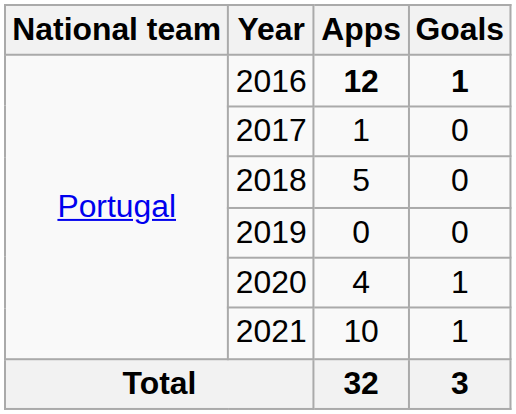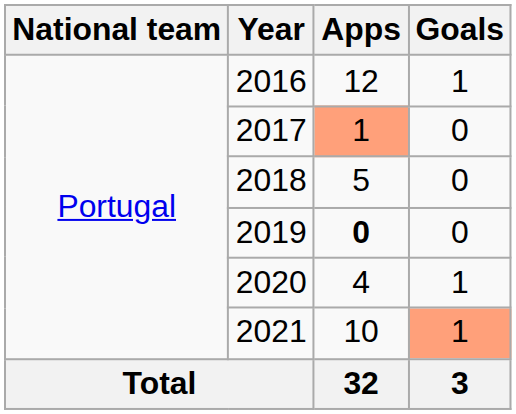(361, 80) bold -> (361, 80) normal
(460, 80) bold -> (460, 80) normal
(361, 130) no background -> (361, 130) lightsalmon background
(361, 231) normal -> (361, 231) bold
(460, 332) no background -> (460, 332) lightsalmon background
